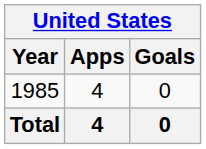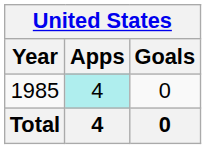(97, 90) no background -> (97, 90) paleturquoise background
